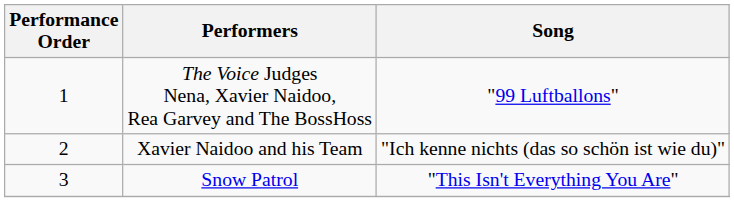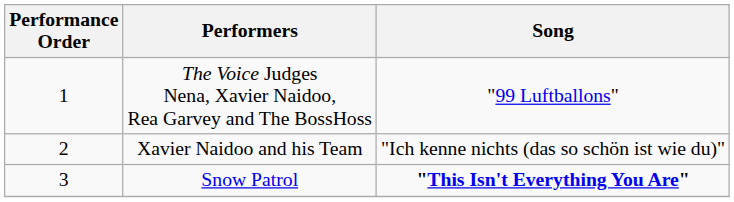(553, 180) normal -> (553, 180) bold
